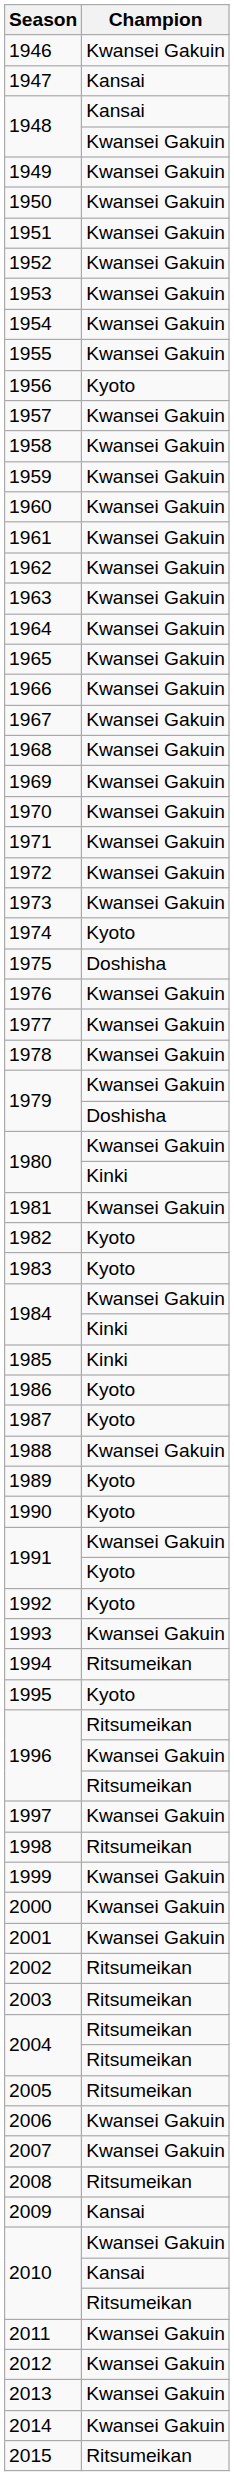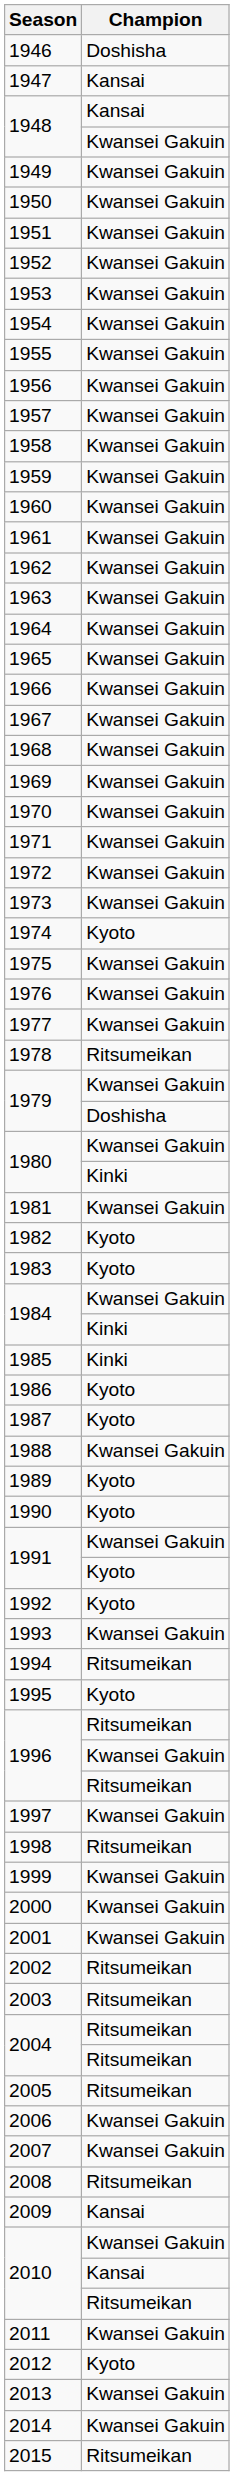(156, 50) Kwansei Gakuin -> (126, 50) Doshisha
(111, 385) Kyoto -> (156, 385) Kwansei Gakuin
(126, 963) Doshisha -> (156, 963) Kwansei Gakuin
(156, 1055) Kwansei Gakuin -> (139, 1055) Ritsumeikan
(156, 2364) Kwansei Gakuin -> (111, 2364) Kyoto
